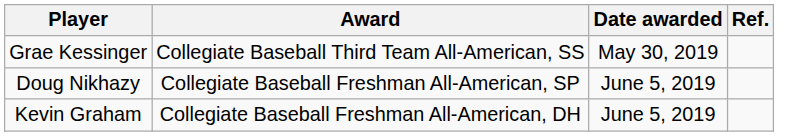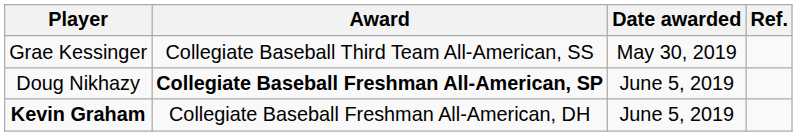(370, 83) normal -> (380, 83) bold
(78, 114) normal -> (78, 114) bold
